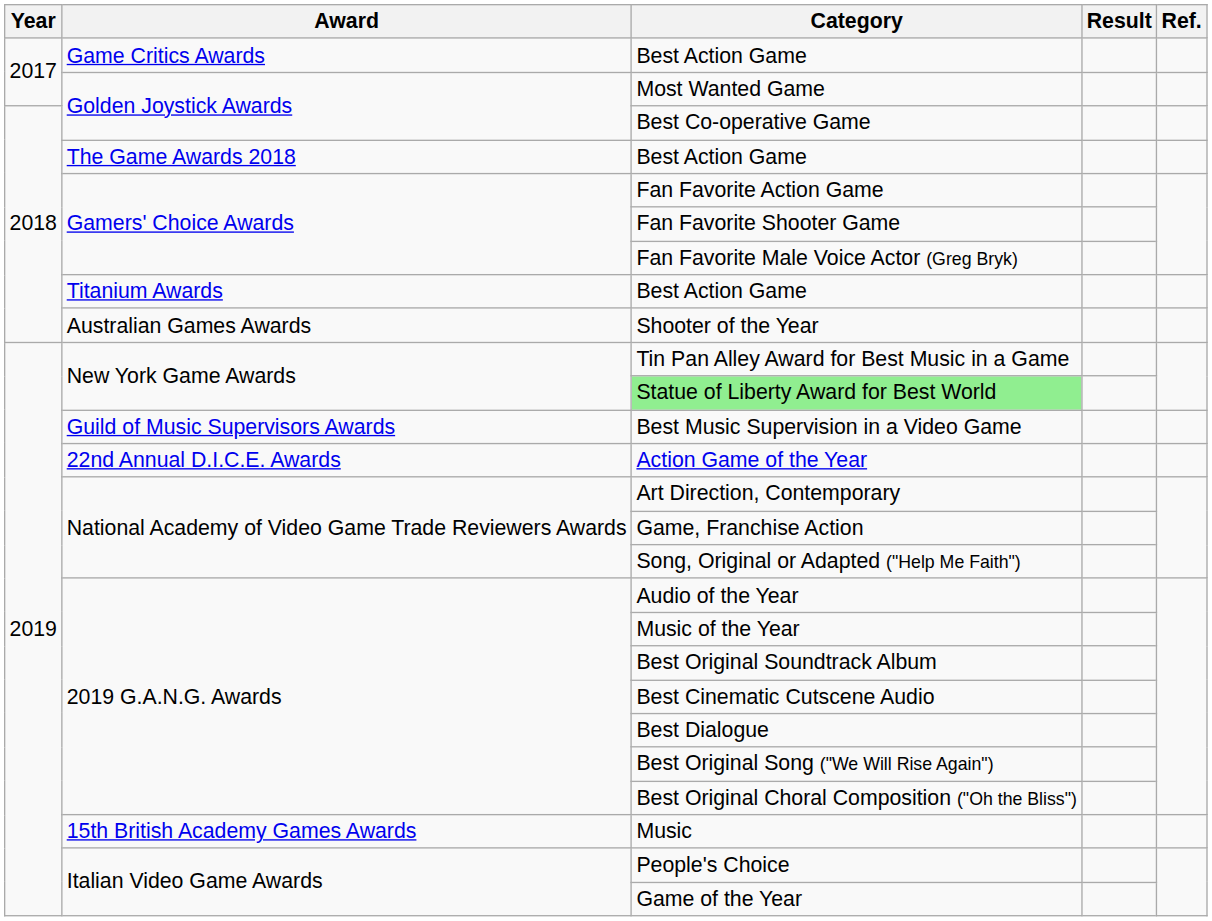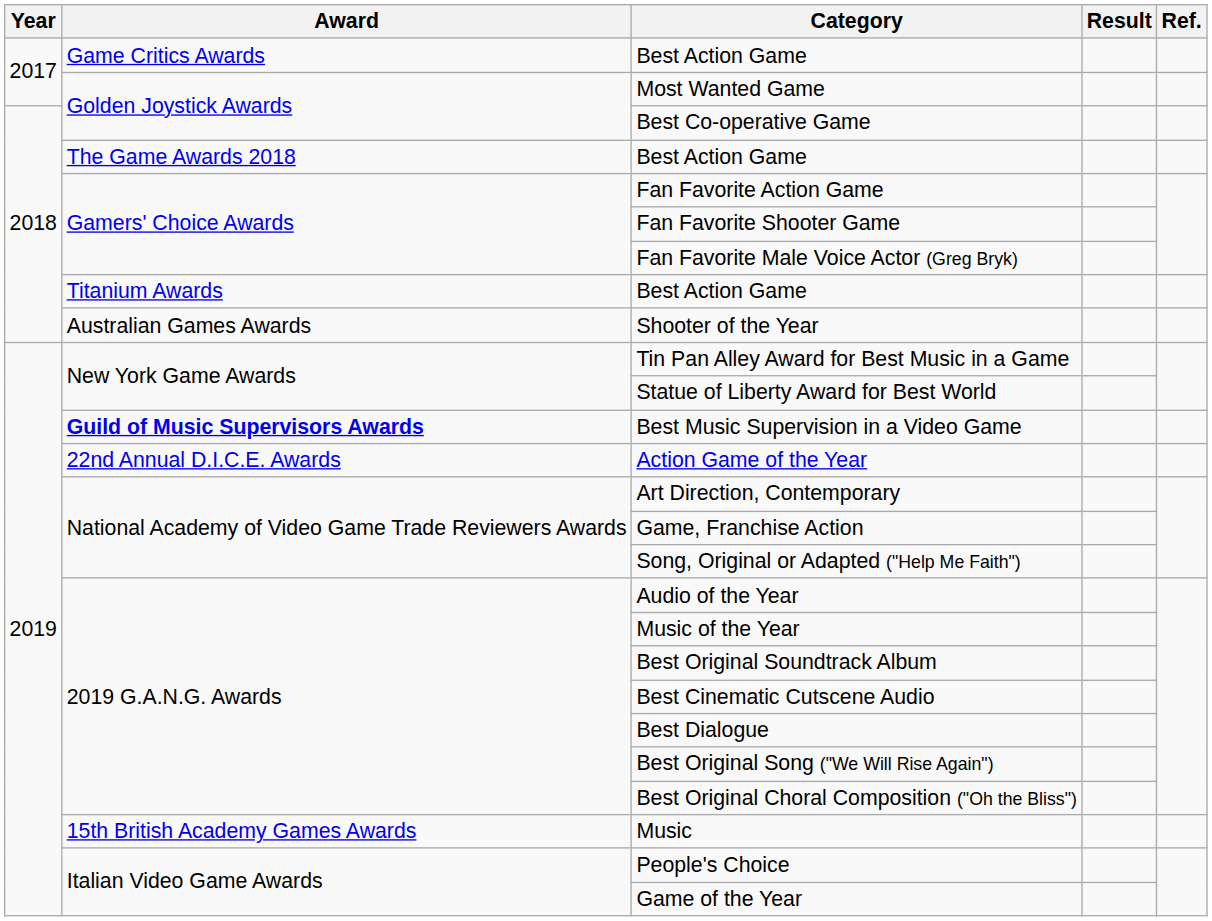(816, 392) lightgreen background -> (816, 392) no background
(231, 426) normal -> (245, 426) bold
